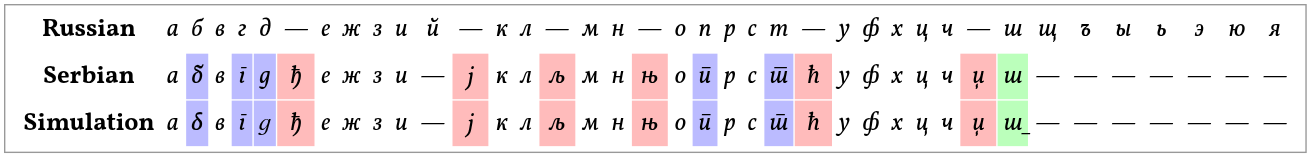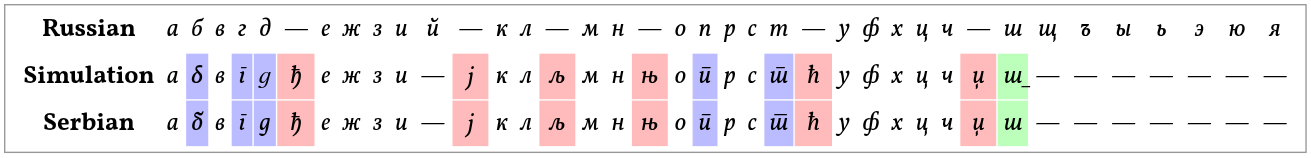rows swapped: (89, 76) <-> (89, 123)
